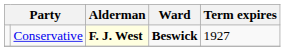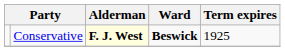(217, 35) 1927 -> (217, 35) 1925
